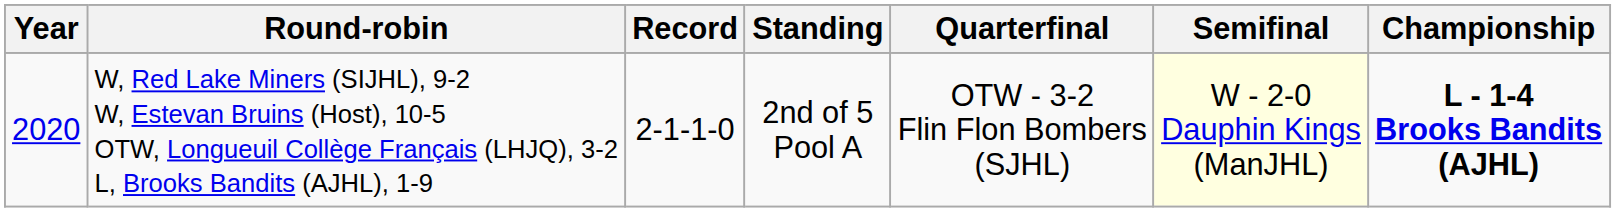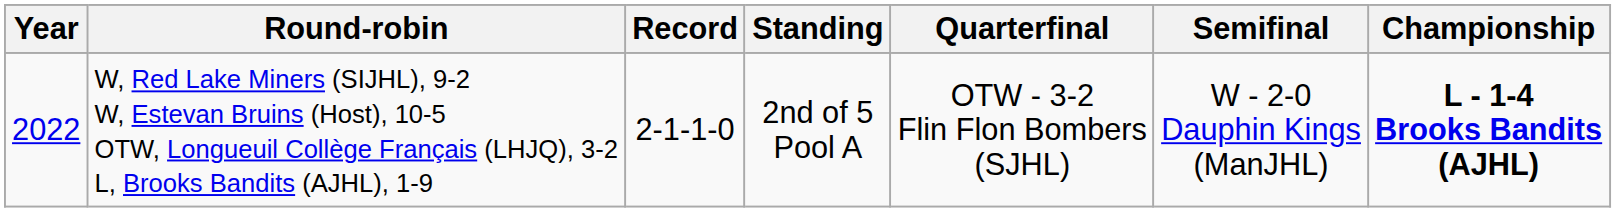(46, 129) 2020 -> (46, 129) 2022
(1261, 129) lightyellow background -> (1261, 129) no background
